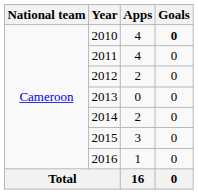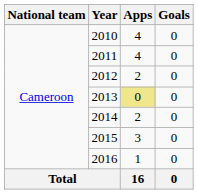(174, 35) bold -> (174, 35) normal
(138, 96) no background -> (138, 96) khaki background
